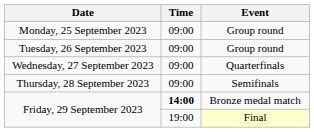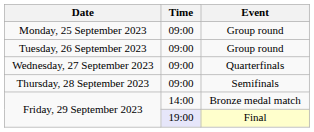(181, 100) bold -> (181, 100) normal
(181, 118) no background -> (181, 118) lavender background
